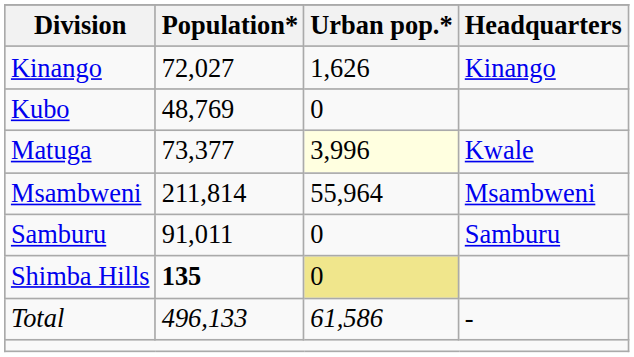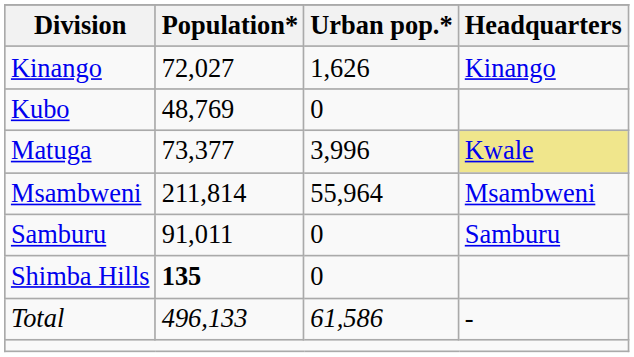(340, 151) lightyellow background -> (340, 151) no background
(499, 151) no background -> (499, 151) khaki background
(317, 276) khaki background -> (317, 276) no background
